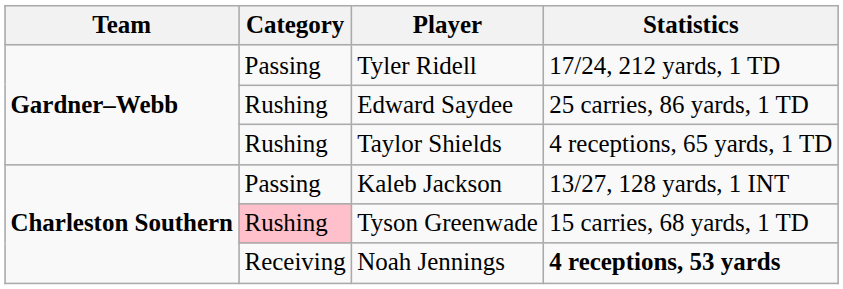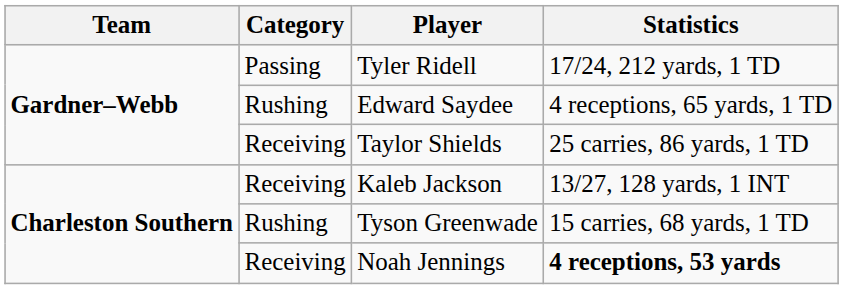(679, 104) 25 carries, 86 yards, 1 TD -> (691, 104) 4 receptions, 65 yards, 1 TD
(286, 144) Rushing -> (295, 144) Receiving
(691, 144) 4 receptions, 65 yards, 1 TD -> (679, 144) 25 carries, 86 yards, 1 TD
(283, 183) Passing -> (295, 183) Receiving
(286, 223) pink background -> (286, 223) no background
